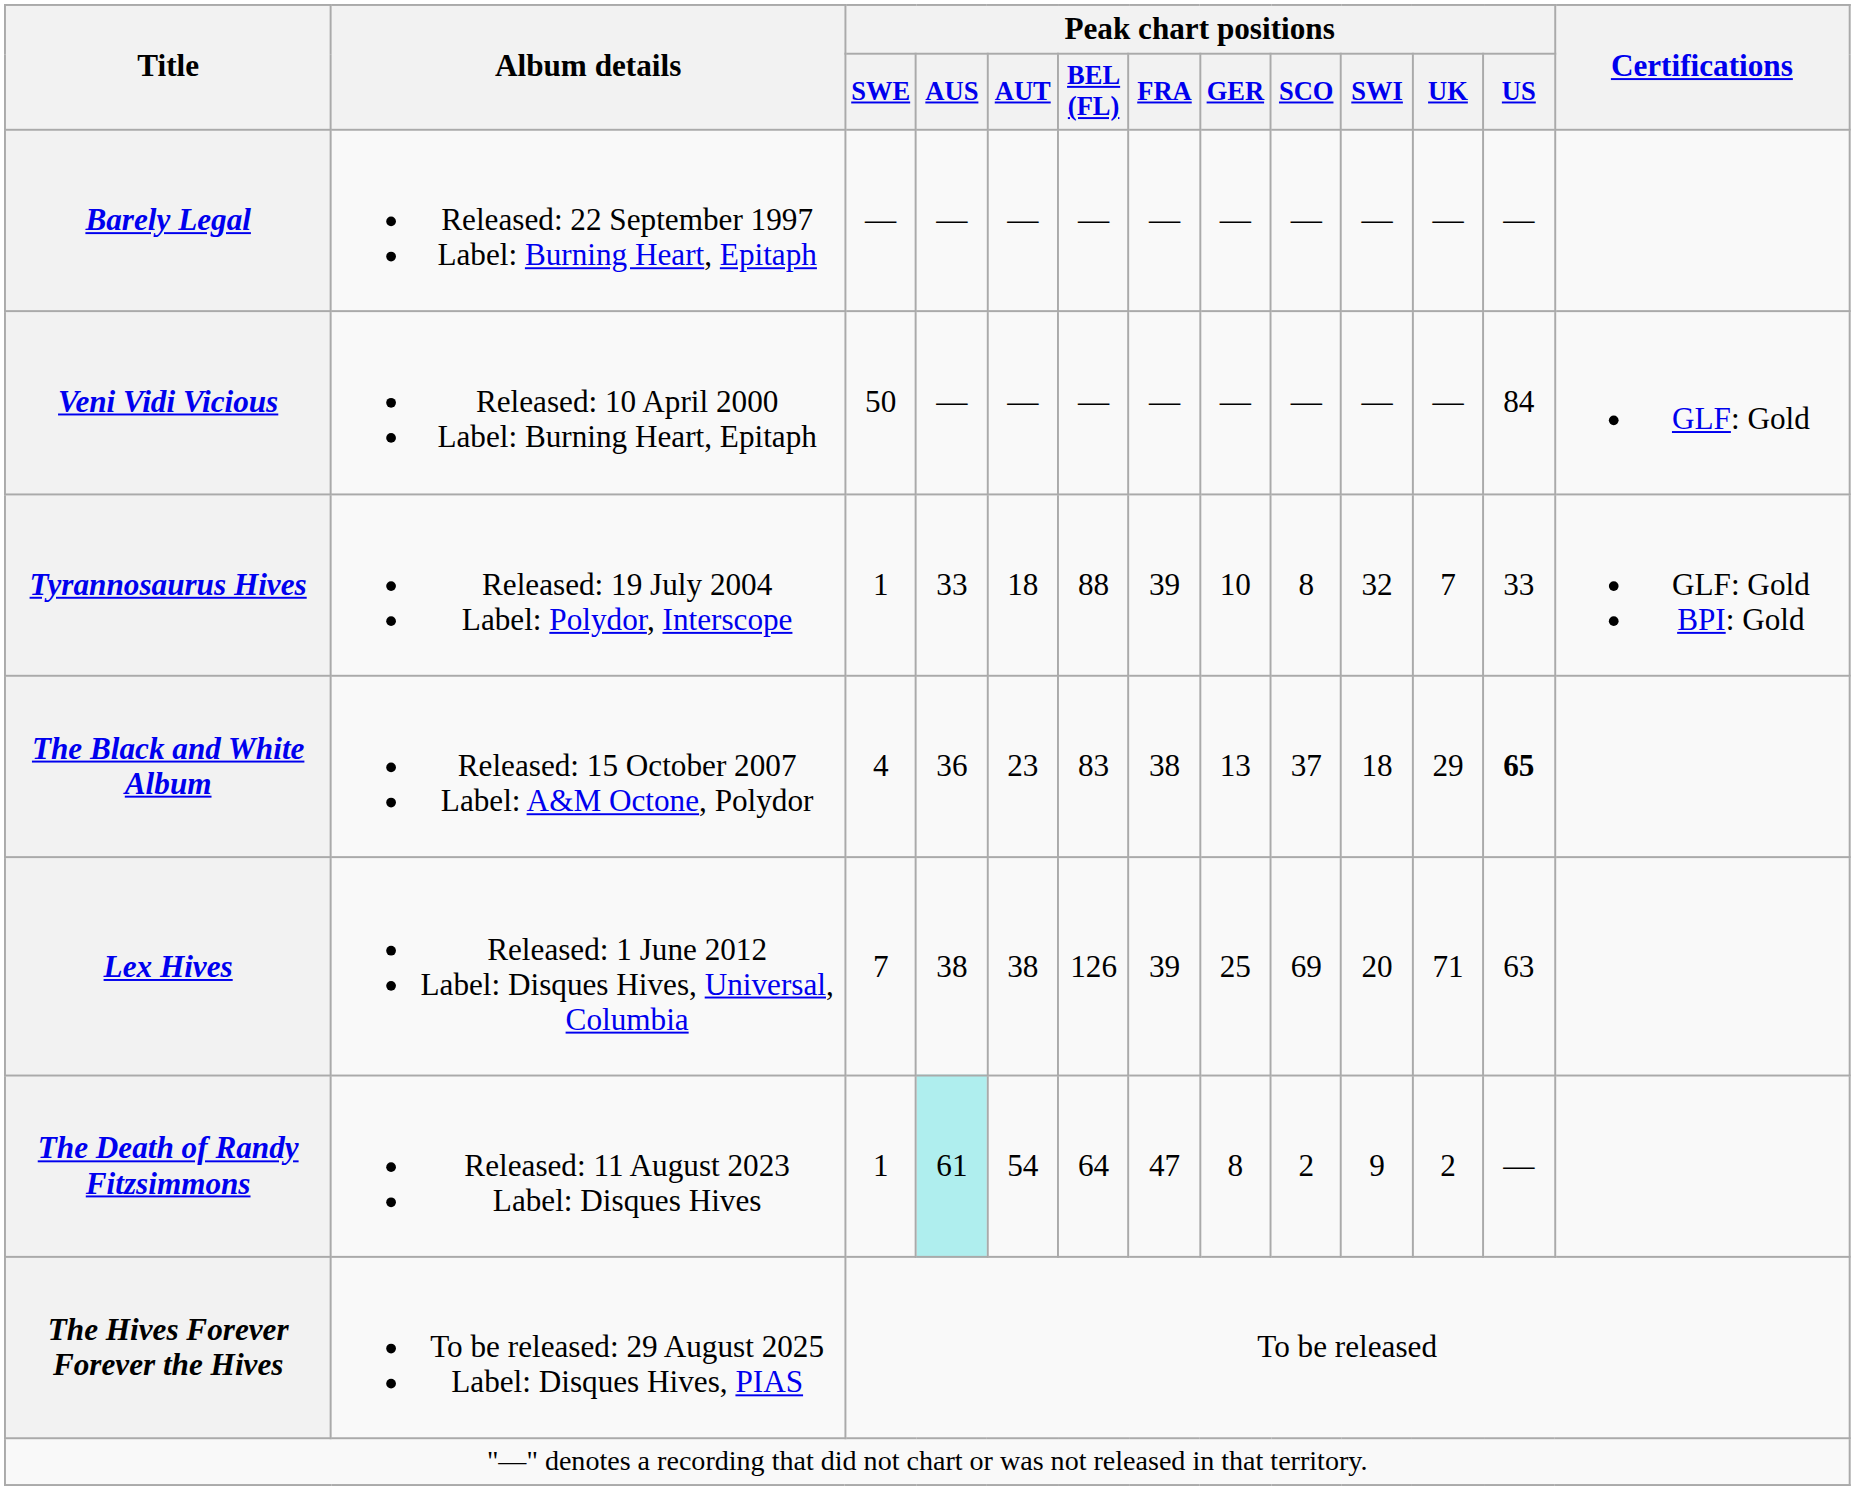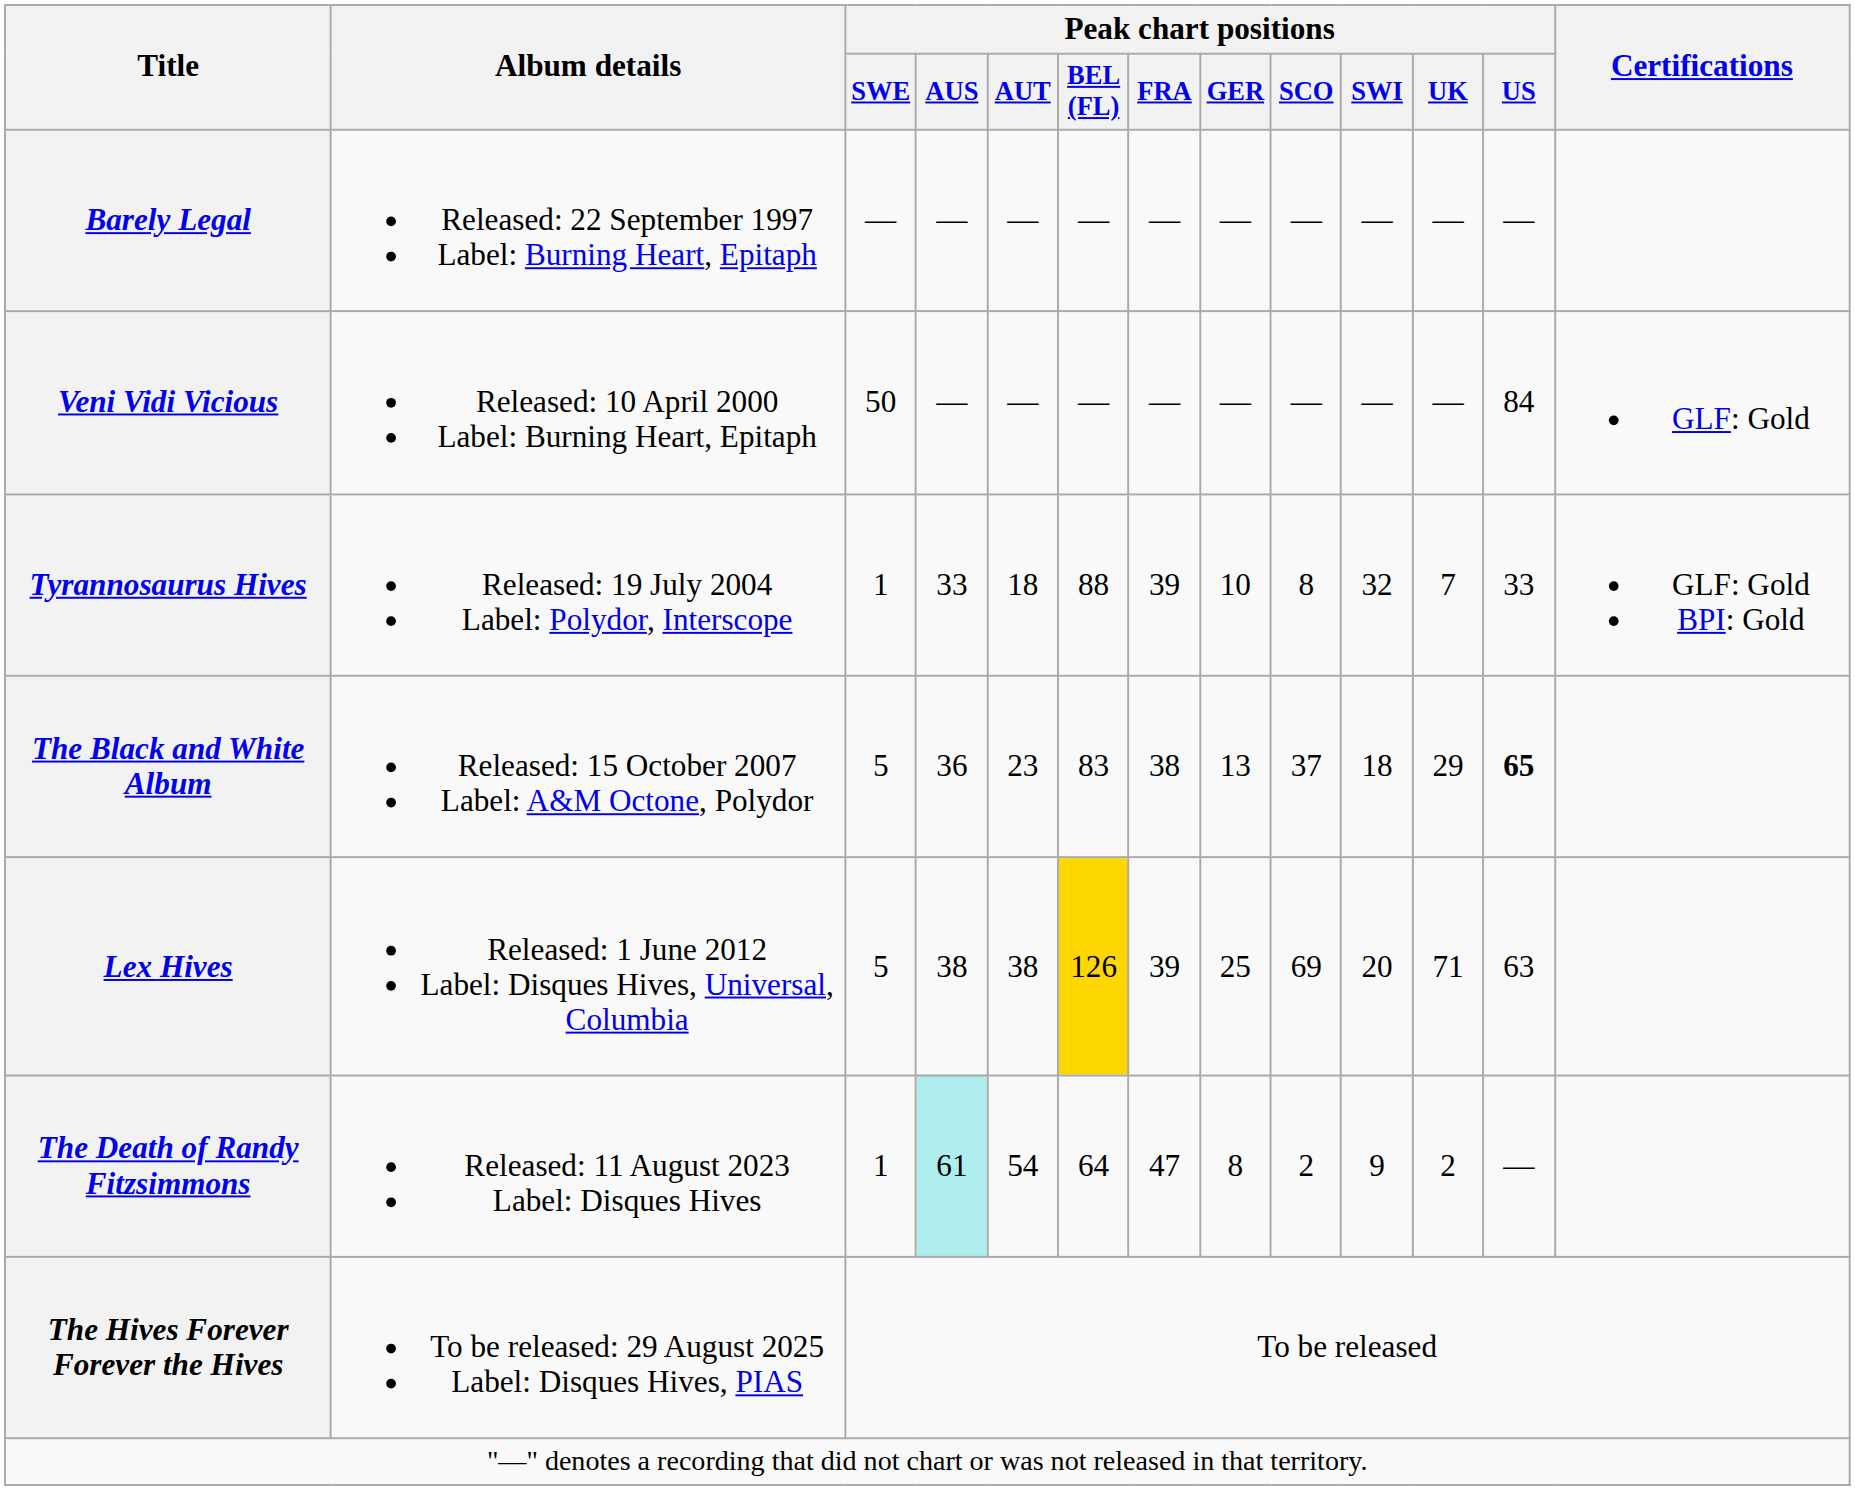(881, 766) 4 -> (881, 766) 5
(881, 965) 7 -> (881, 965) 5
(1094, 965) no background -> (1094, 965) gold background
